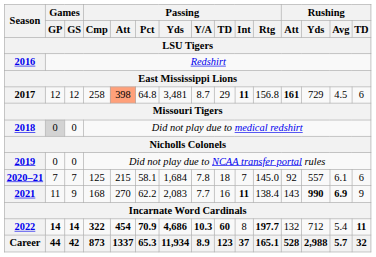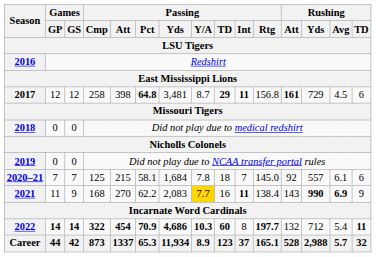(123, 95) lightsalmon background -> (123, 95) no background
(147, 95) normal -> (147, 95) bold
(225, 95) normal -> (225, 95) bold
(55, 128) lightgrey background -> (55, 128) no background
(203, 194) no background -> (203, 194) gold background
